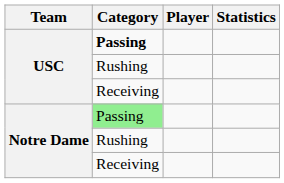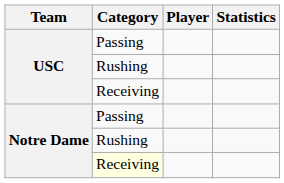(121, 41) bold -> (120, 41) normal
(120, 115) lightgreen background -> (120, 115) no background
(128, 165) no background -> (128, 165) lightyellow background
